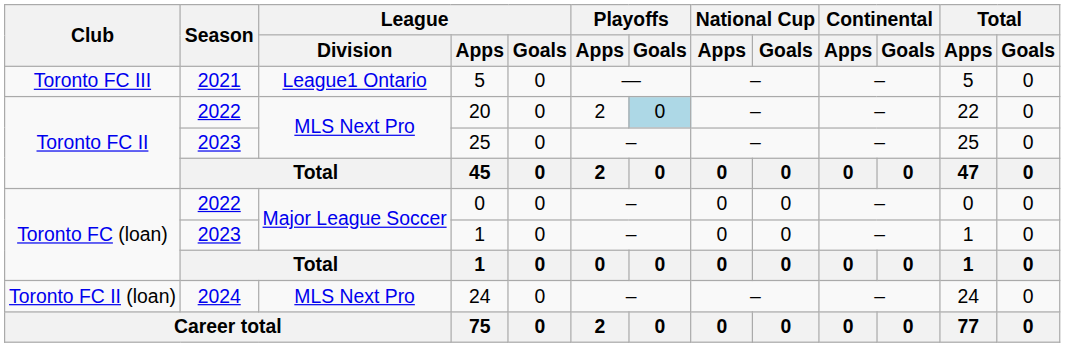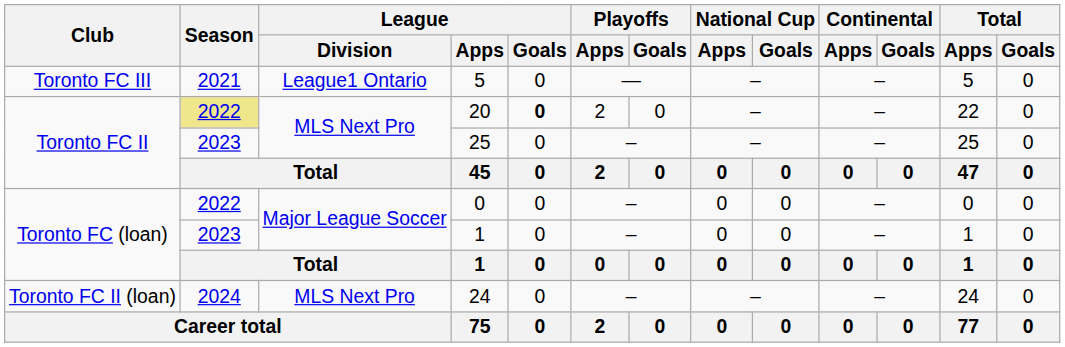(219, 111) no background -> (219, 111) khaki background
(540, 111) normal -> (540, 111) bold
(660, 111) lightblue background -> (660, 111) no background
